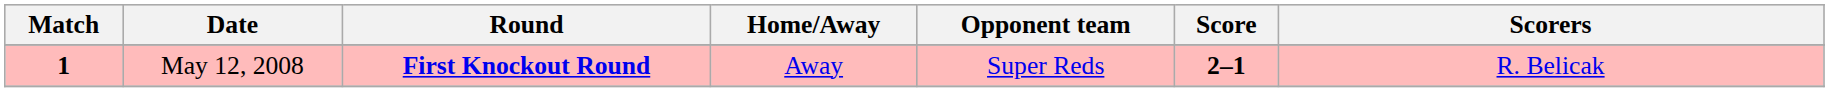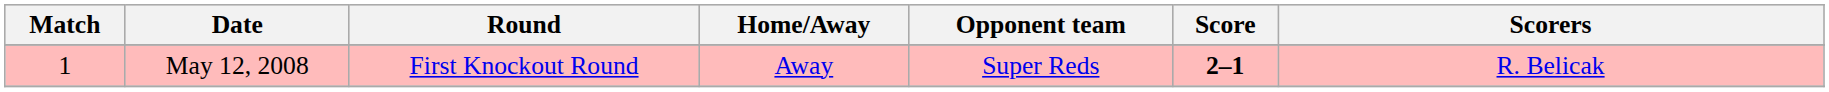(64, 65) bold -> (65, 65) normal
(526, 65) bold -> (524, 65) normal
